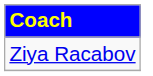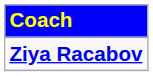(73, 53) normal -> (76, 53) bold
